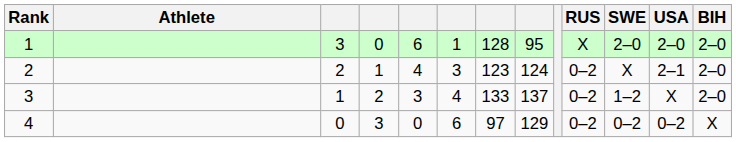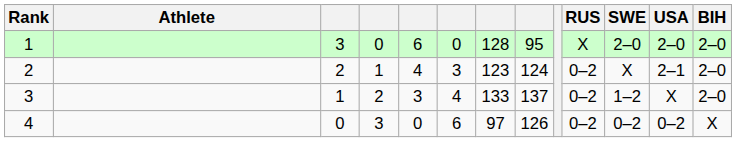(457, 44) 1 -> (457, 44) 0
(534, 123) 129 -> (534, 123) 126
